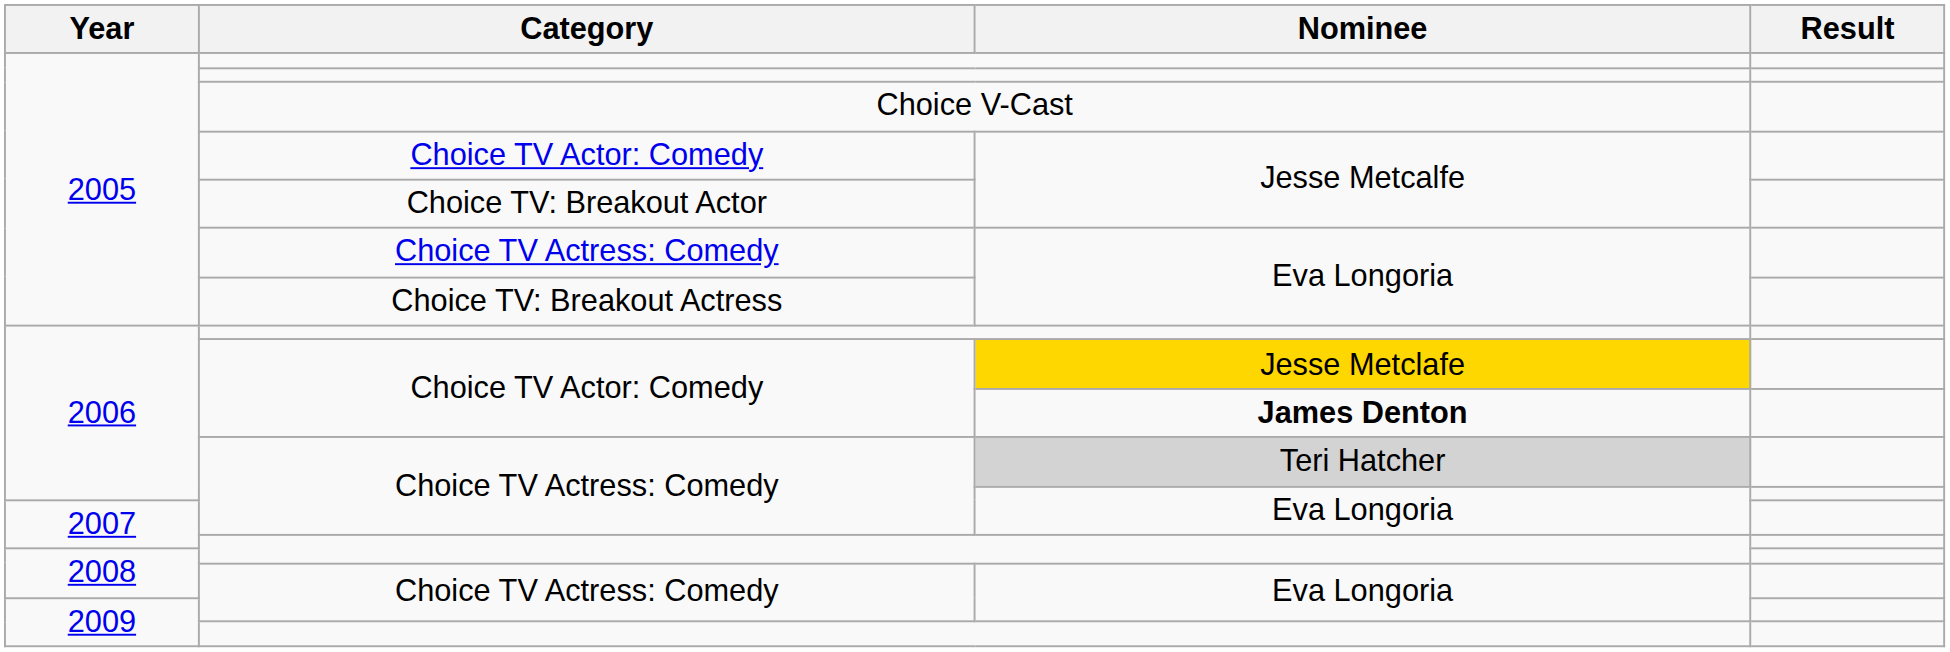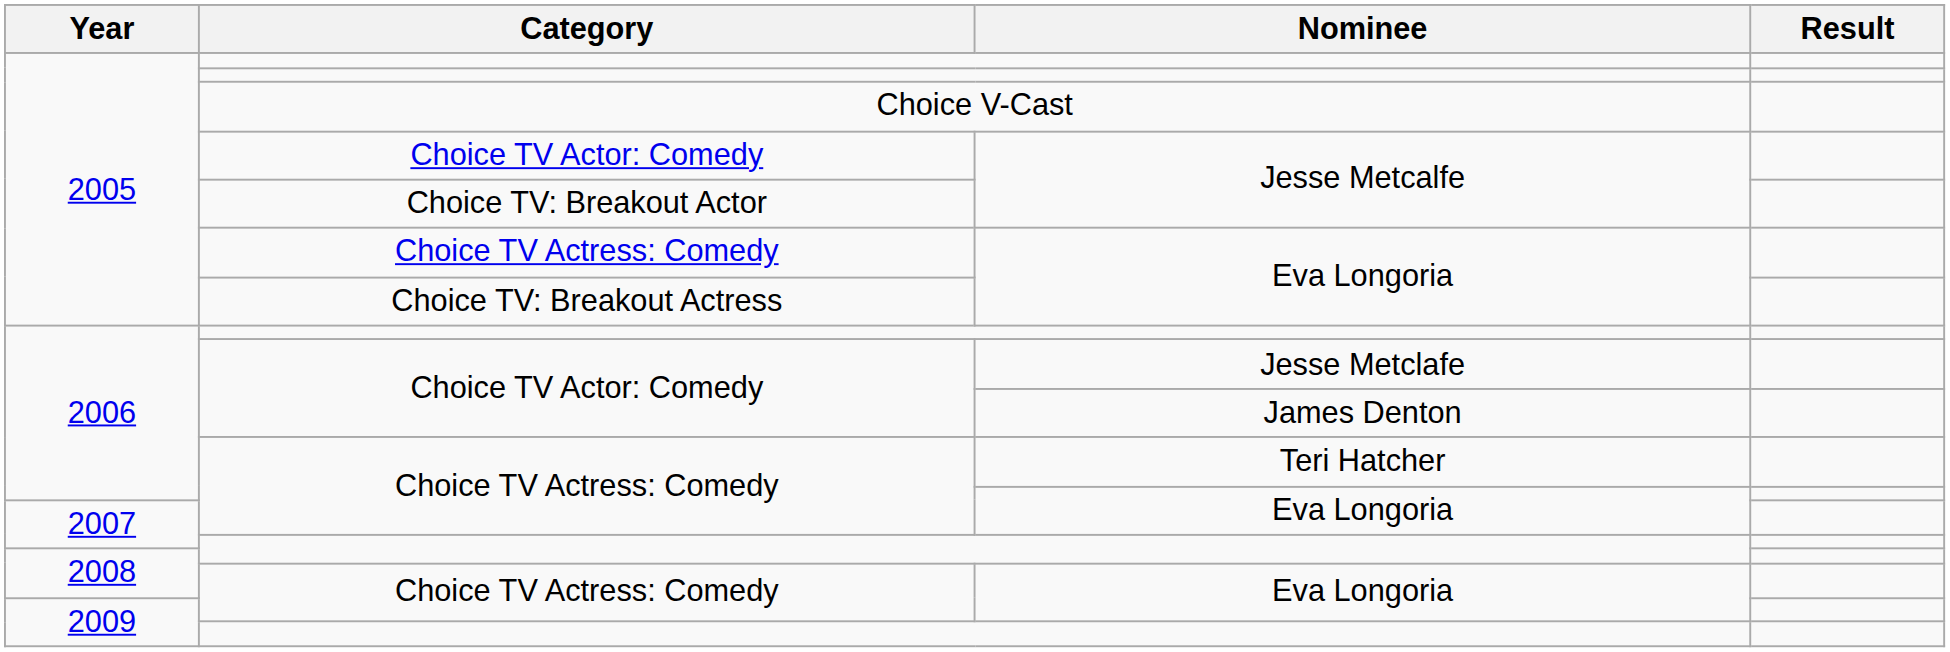(1363, 363) gold background -> (1363, 363) no background
(1363, 412) bold -> (1363, 412) normal
(1363, 461) lightgrey background -> (1363, 461) no background
